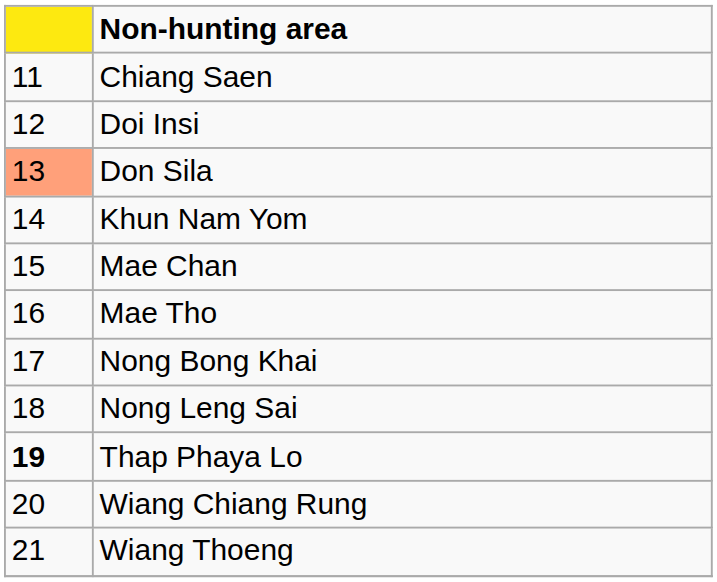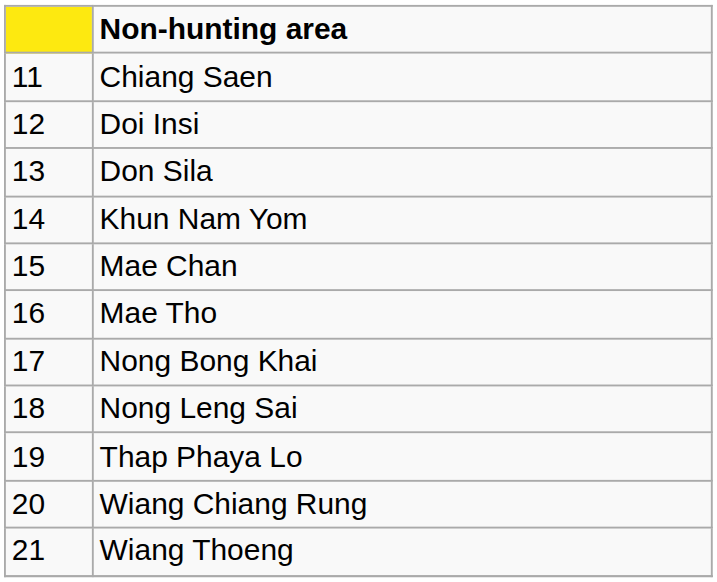(28, 171) lightsalmon background -> (28, 171) no background
(28, 456) bold -> (28, 456) normal
